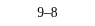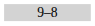(47, 12) no background -> (47, 12) lightgrey background
